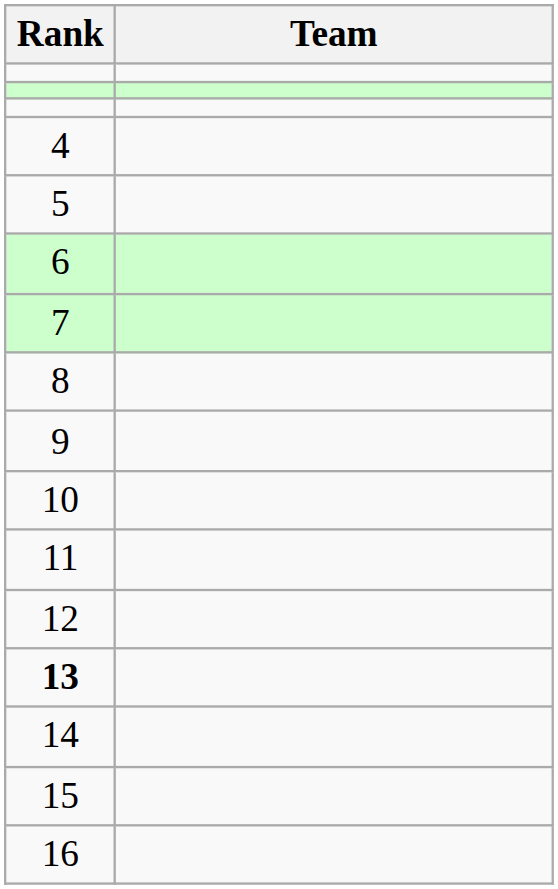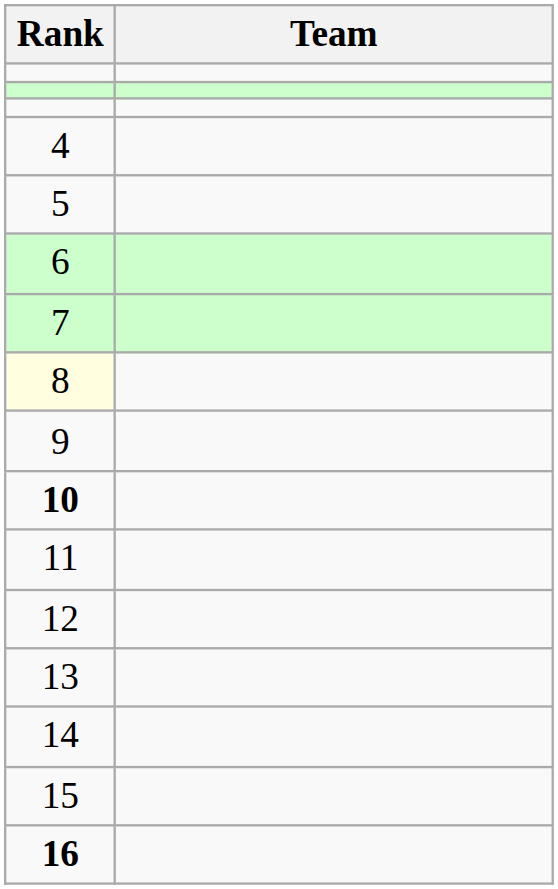(60, 381) no background -> (60, 381) lightyellow background
(60, 499) normal -> (60, 499) bold
(60, 676) bold -> (60, 676) normal
(60, 854) normal -> (60, 854) bold
